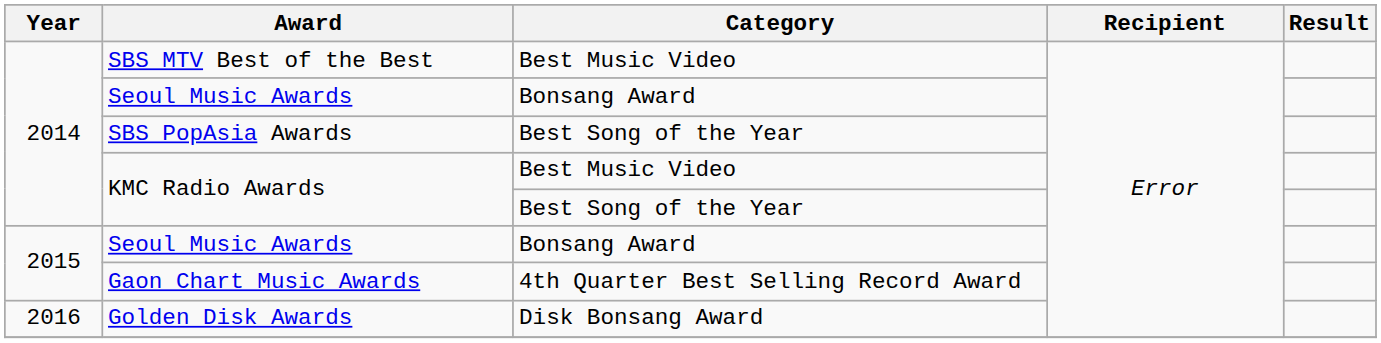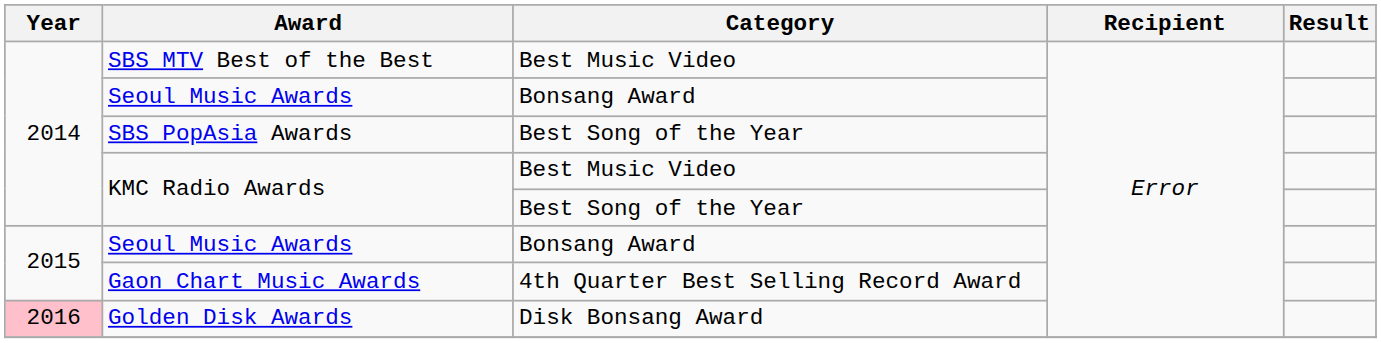(54, 318) no background -> (54, 318) pink background
